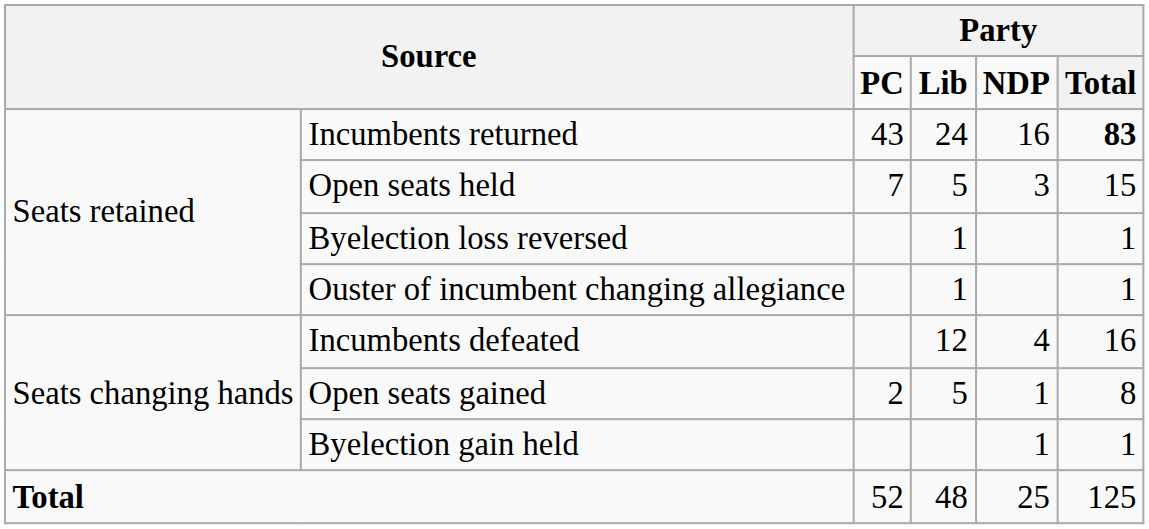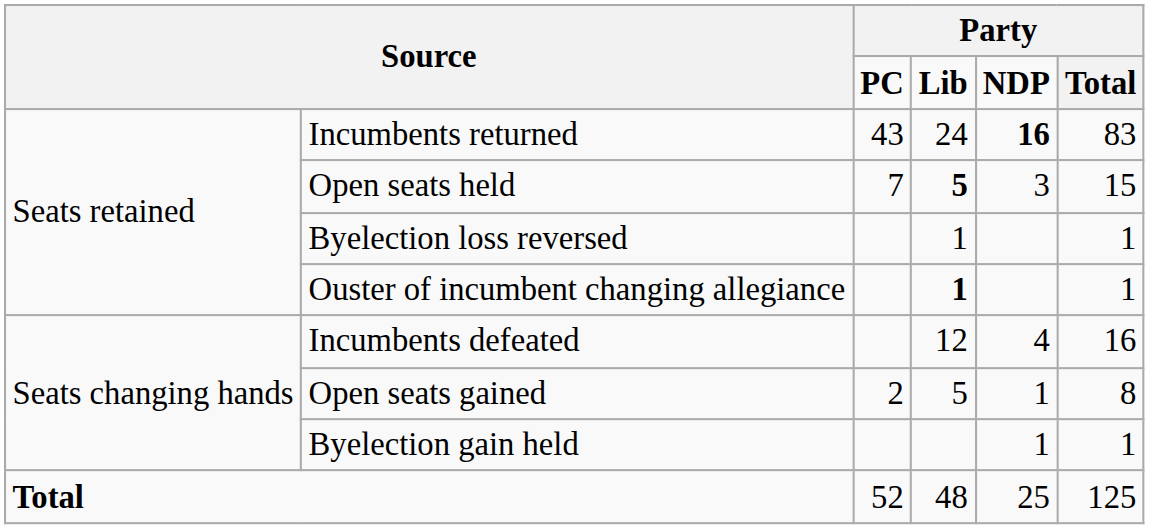(1034, 133) normal -> (1034, 133) bold
(1120, 133) bold -> (1120, 133) normal
(960, 185) normal -> (960, 185) bold
(960, 289) normal -> (960, 289) bold
